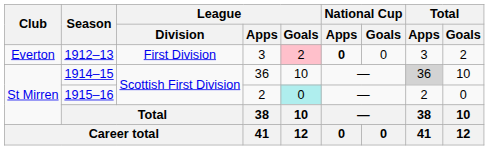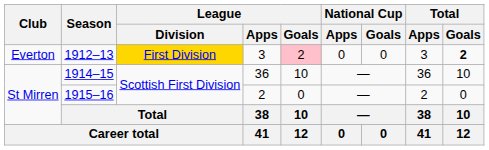(180, 54) no background -> (180, 54) gold background
(342, 54) bold -> (342, 54) normal
(463, 54) normal -> (463, 54) bold
(424, 74) lightgrey background -> (424, 74) no background
(301, 94) paleturquoise background -> (301, 94) no background
